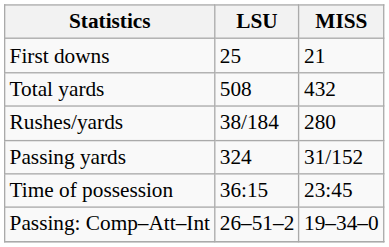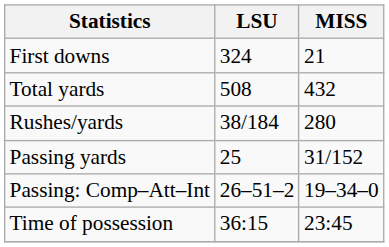(230, 55) 25 -> (236, 55) 324
(236, 156) 324 -> (230, 156) 25
rows swapped: (110, 224) <-> (91, 190)
